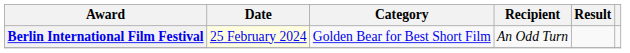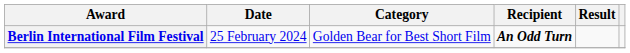(258, 36) lightyellow background -> (258, 36) no background
(533, 36) normal -> (535, 36) bold
